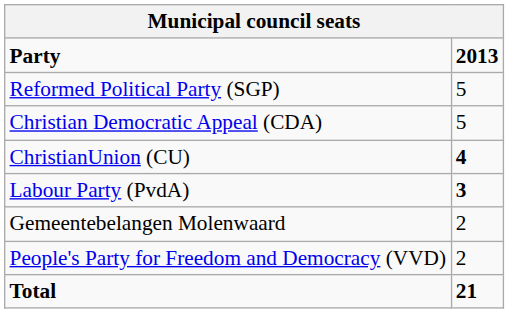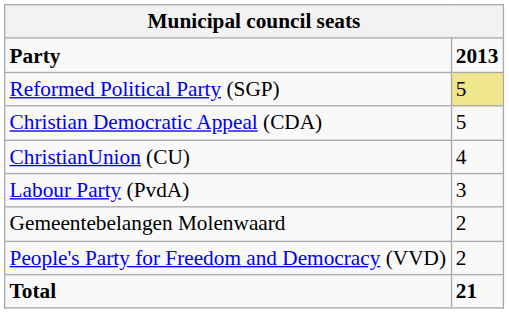(461, 88) no background -> (461, 88) khaki background
(461, 156) bold -> (461, 156) normal
(461, 190) bold -> (461, 190) normal
